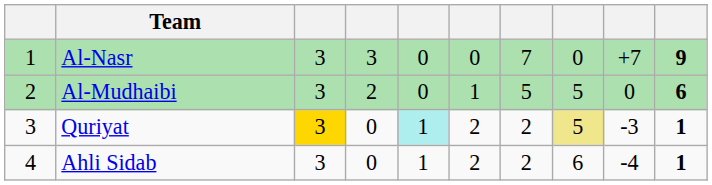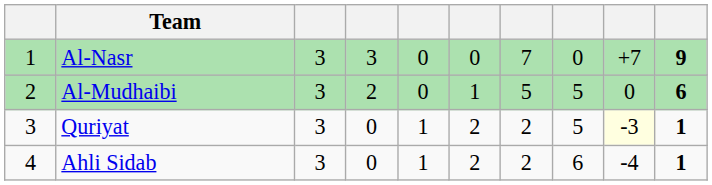(320, 127) gold background -> (320, 127) no background
(423, 127) paleturquoise background -> (423, 127) no background
(578, 127) khaki background -> (578, 127) no background
(629, 127) no background -> (629, 127) lightyellow background
